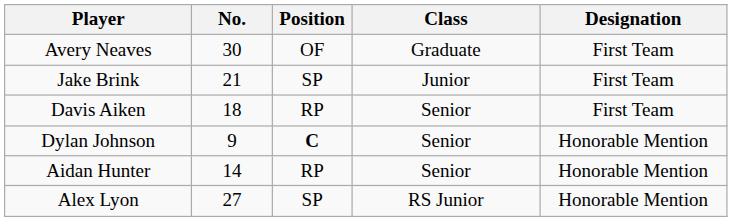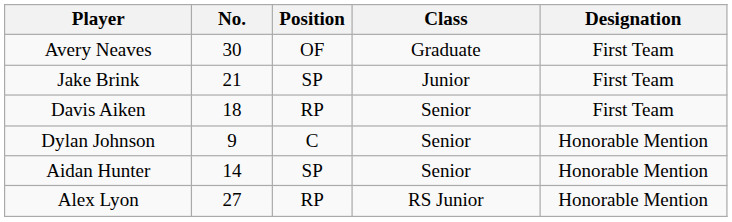(312, 140) bold -> (312, 140) normal
(312, 170) RP -> (312, 170) SP
(312, 200) SP -> (312, 200) RP
